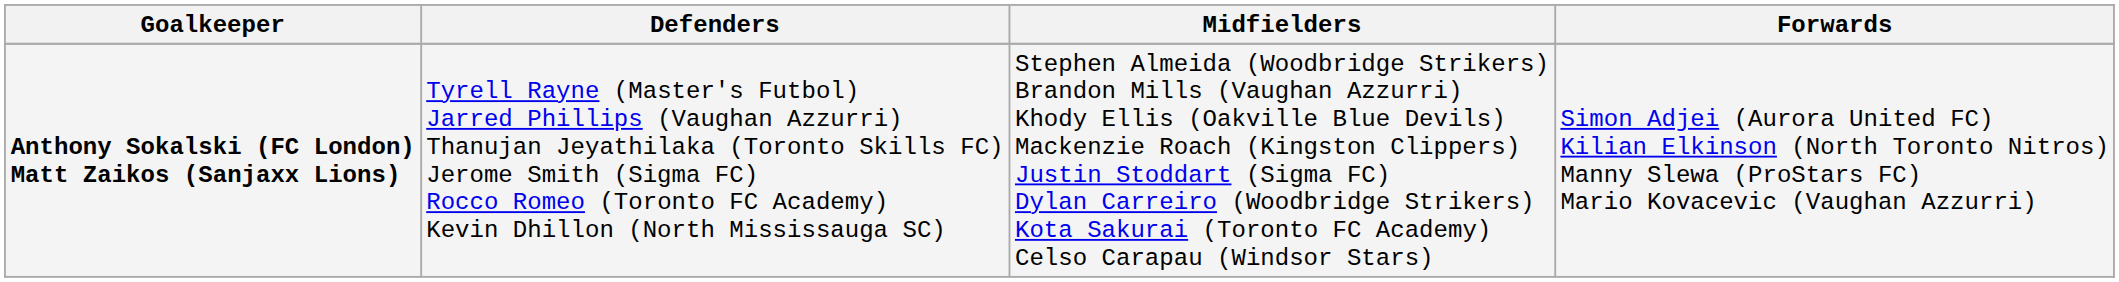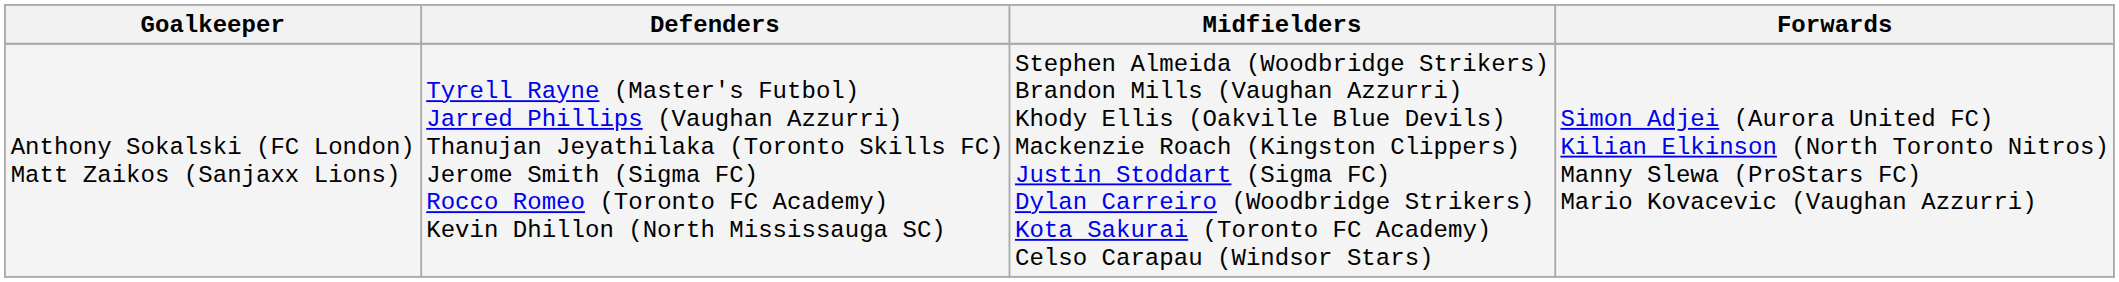(213, 161) bold -> (213, 161) normal
